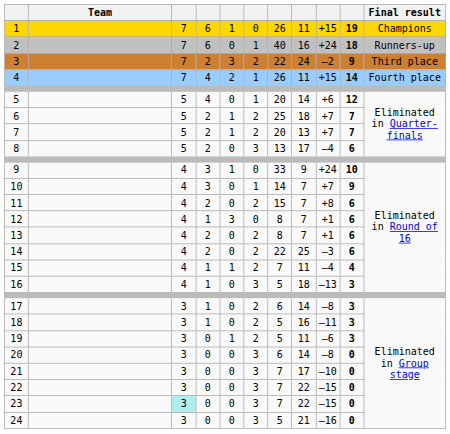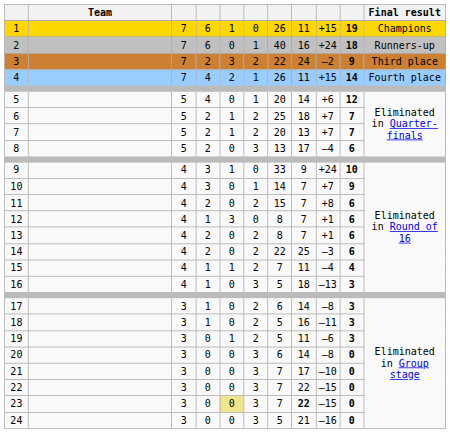(184, 404) paleturquoise background -> (184, 404) no background
(232, 404) no background -> (232, 404) khaki background
(304, 404) normal -> (304, 404) bold
